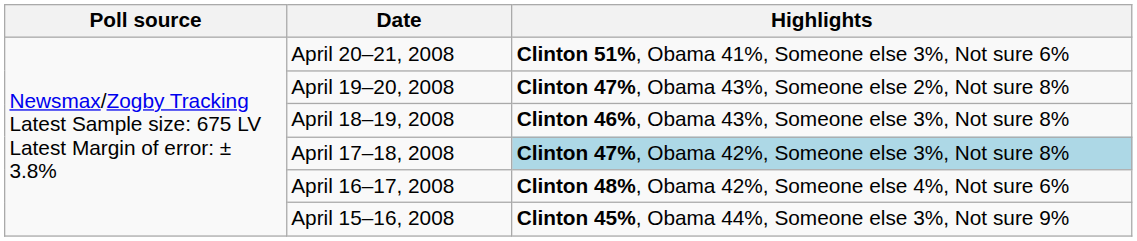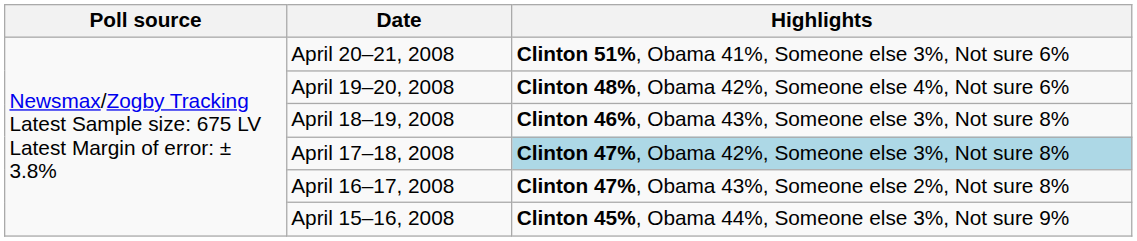(793, 86) Clinton 47%, Obama 43%, Someone else 2%, Not sure 8% -> (793, 86) Clinton 48%, Obama 42%, Someone else 4%, Not sure 6%
(793, 185) Clinton 48%, Obama 42%, Someone else 4%, Not sure 6% -> (793, 185) Clinton 47%, Obama 43%, Someone else 2%, Not sure 8%
